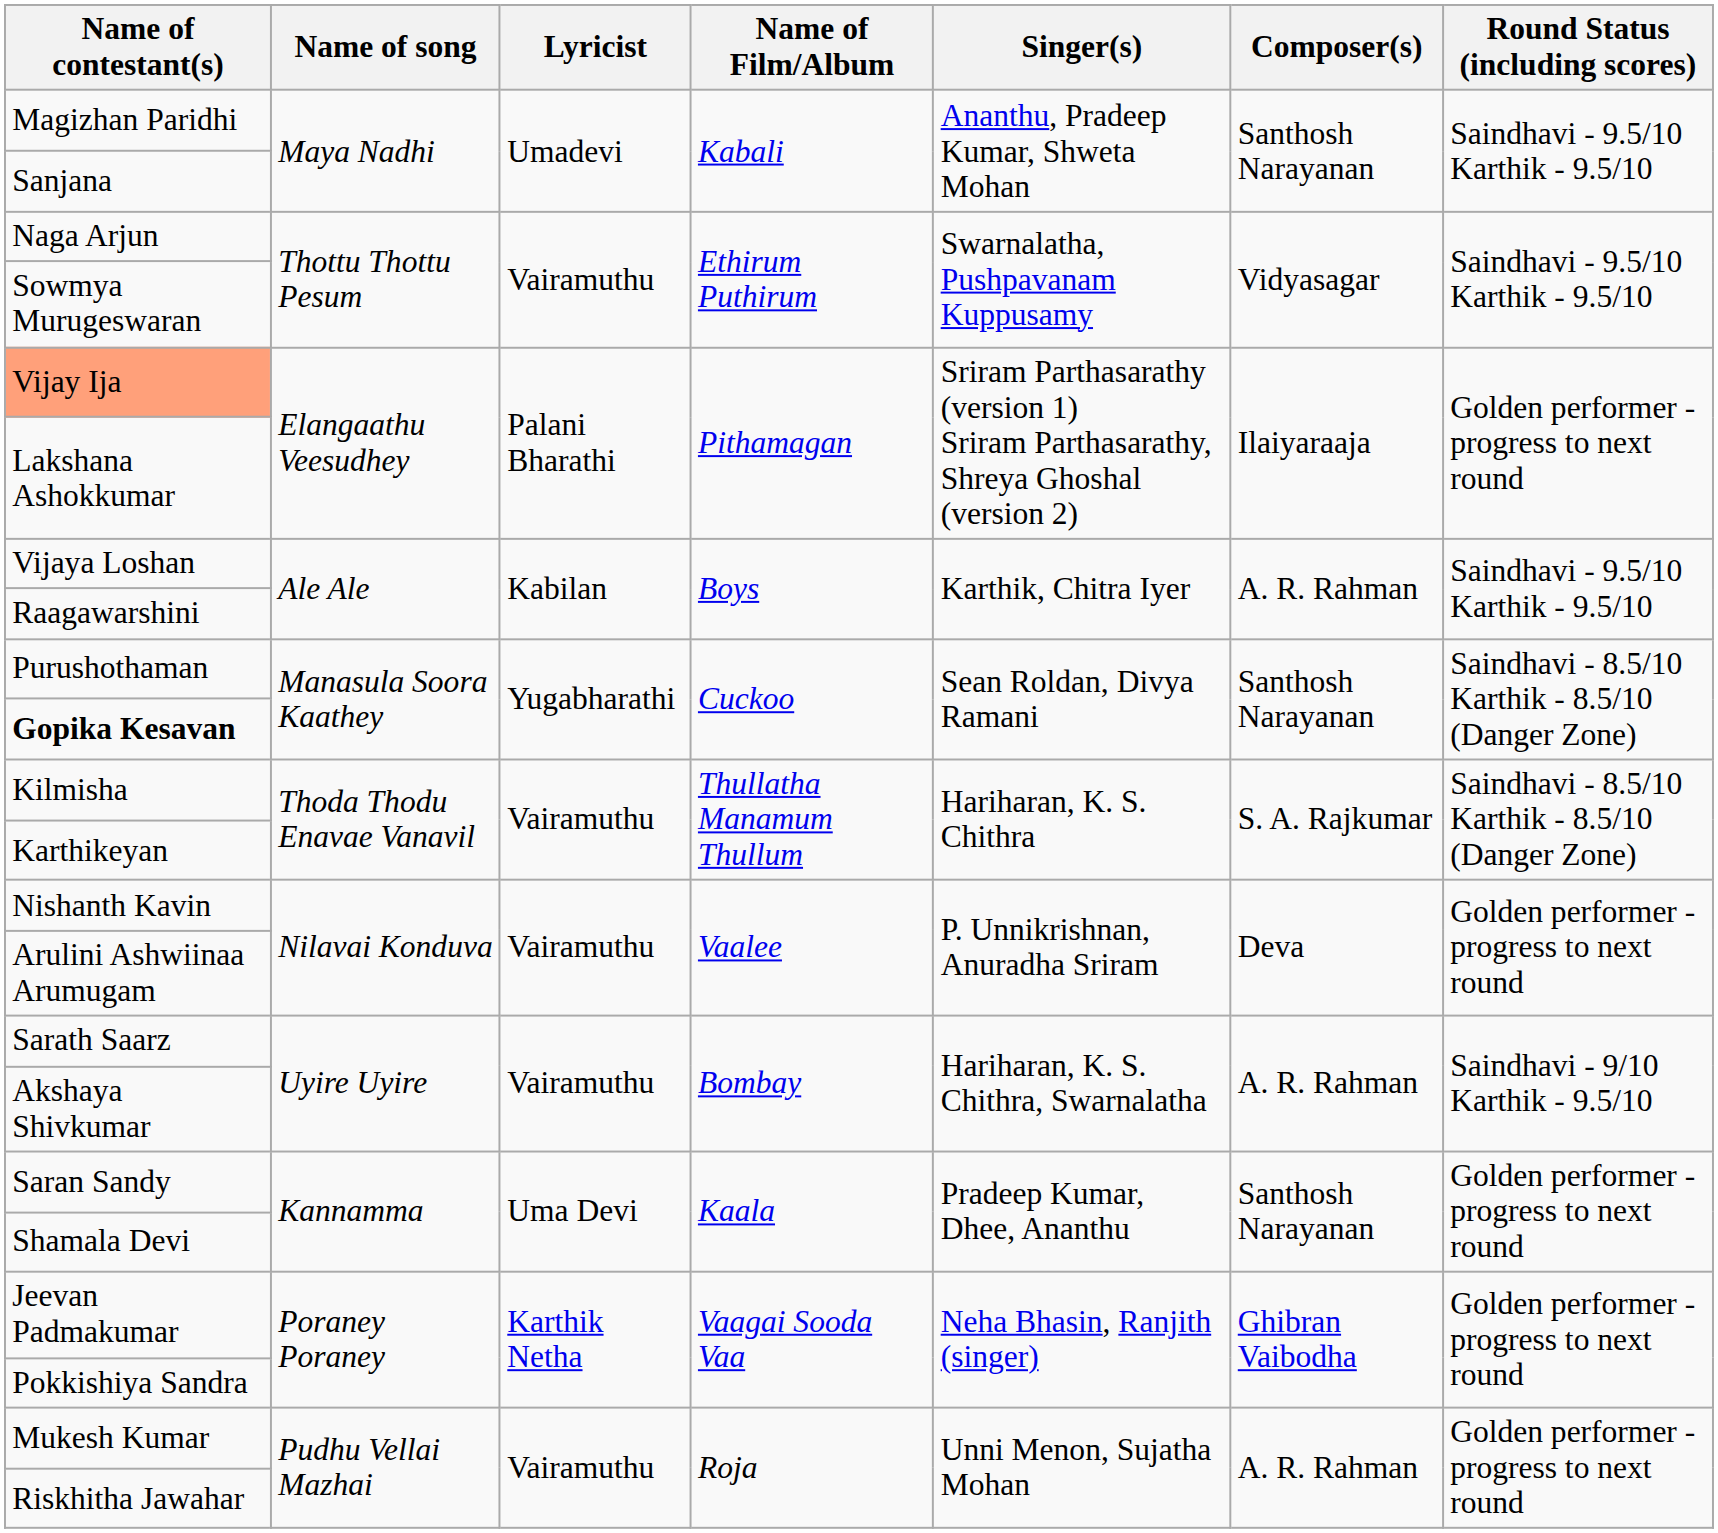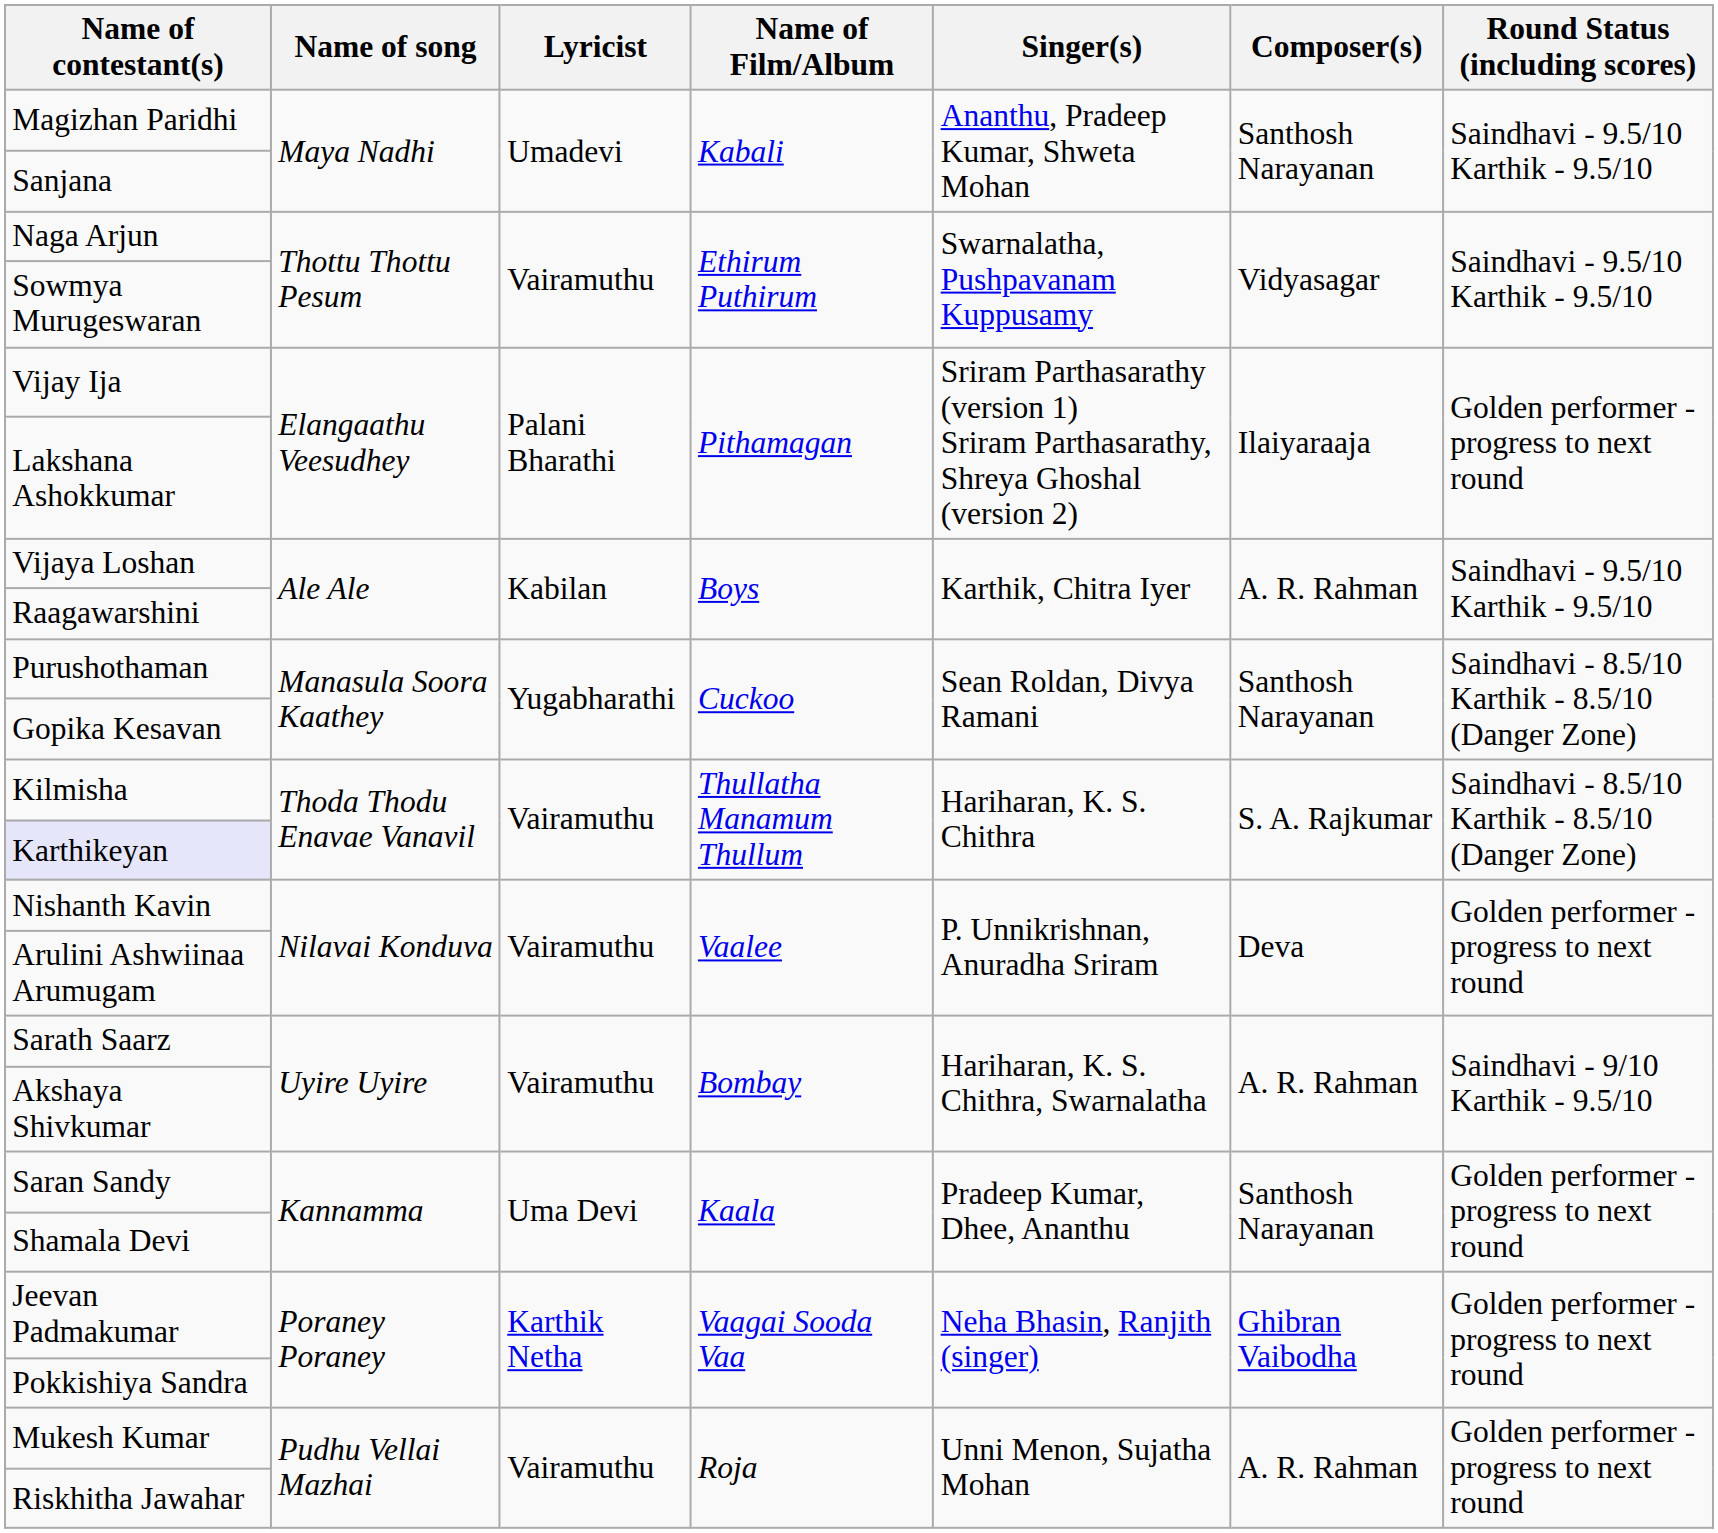(67, 381) lightsalmon background -> (67, 381) no background
(124, 728) bold -> (117, 728) normal
(90, 849) no background -> (90, 849) lavender background
